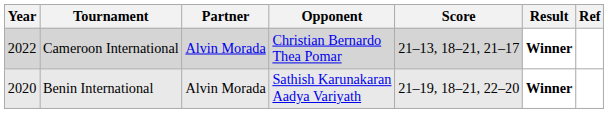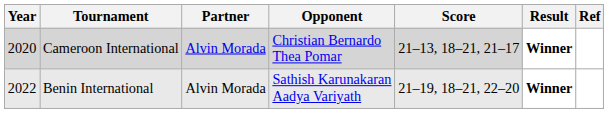(22, 48) 2022 -> (22, 48) 2020
(22, 88) 2020 -> (22, 88) 2022
